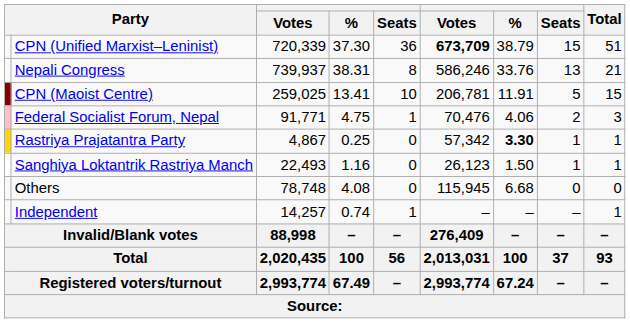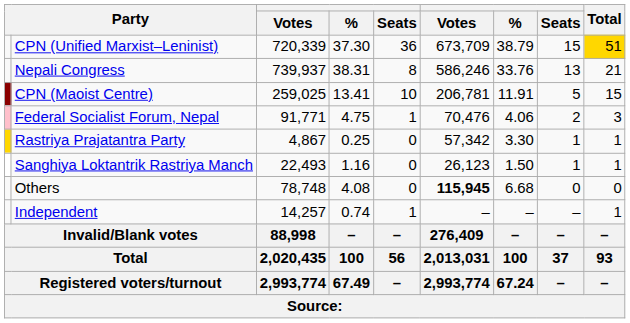(463, 46) bold -> (463, 46) normal
(613, 46) no background -> (613, 46) gold background
(519, 141) bold -> (519, 141) normal
(463, 188) normal -> (463, 188) bold
